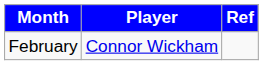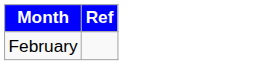- column: (152, 18)
